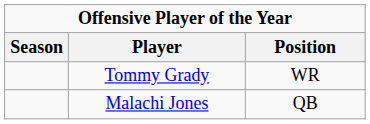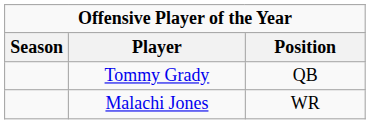(305, 75) WR -> (305, 75) QB
(305, 103) QB -> (305, 103) WR
